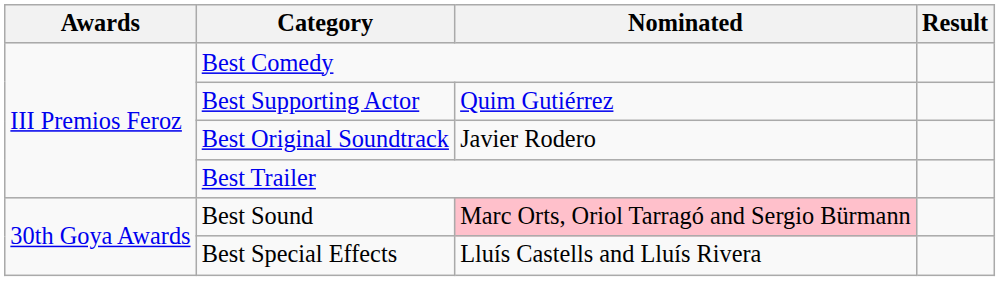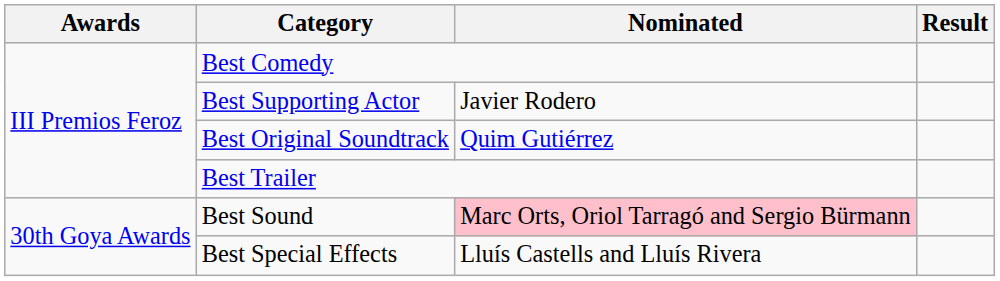(537, 100) Quim Gutiérrez -> (528, 100) Javier Rodero
(528, 139) Javier Rodero -> (537, 139) Quim Gutiérrez
